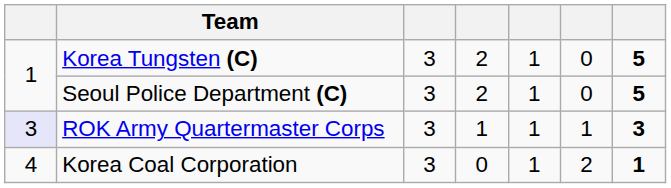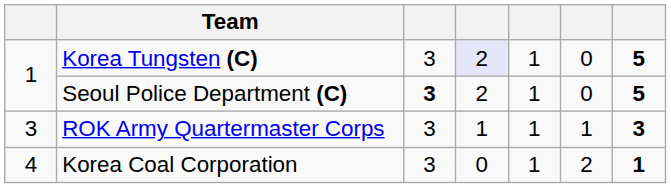(482, 57) no background -> (482, 57) lavender background
(430, 93) normal -> (430, 93) bold
(31, 128) lavender background -> (31, 128) no background
